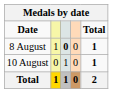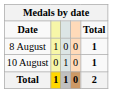(66, 46) bold -> (66, 46) normal
